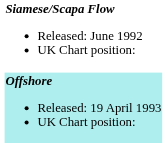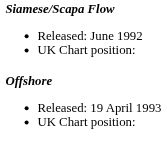(83, 101) paleturquoise background -> (83, 101) no background
